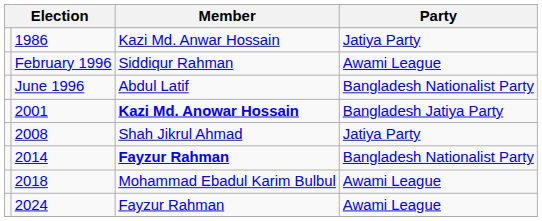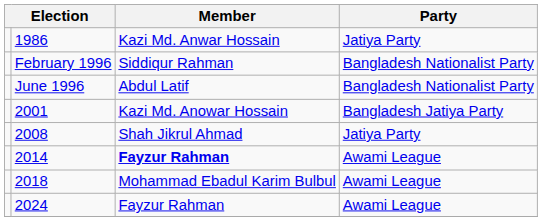(392, 63) Awami League -> (438, 63) Bangladesh Nationalist Party
(209, 110) bold -> (203, 110) normal
(438, 157) Bangladesh Nationalist Party -> (392, 157) Awami League
